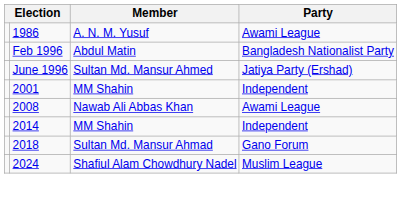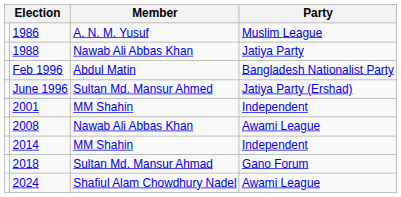(281, 32) Awami League -> (282, 32) Muslim League
+ row: (26, 51)
(282, 164) Muslim League -> (281, 182) Awami League
